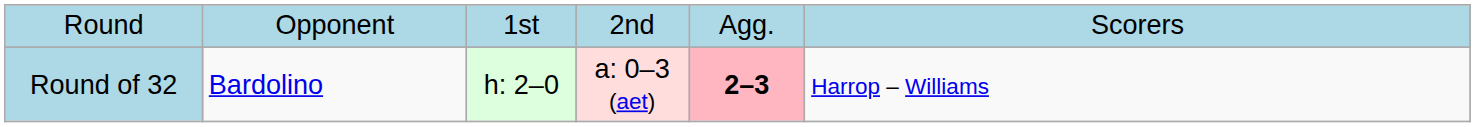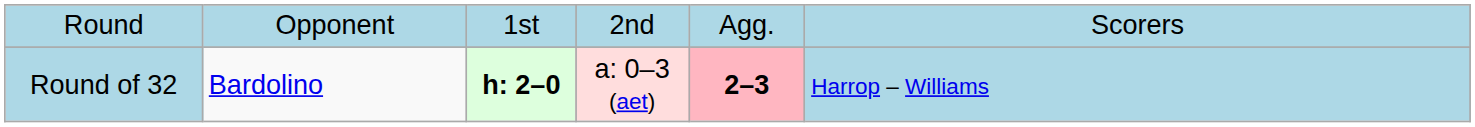(521, 84) normal -> (521, 84) bold
(900, 85) no background -> (900, 85) lightblue background
